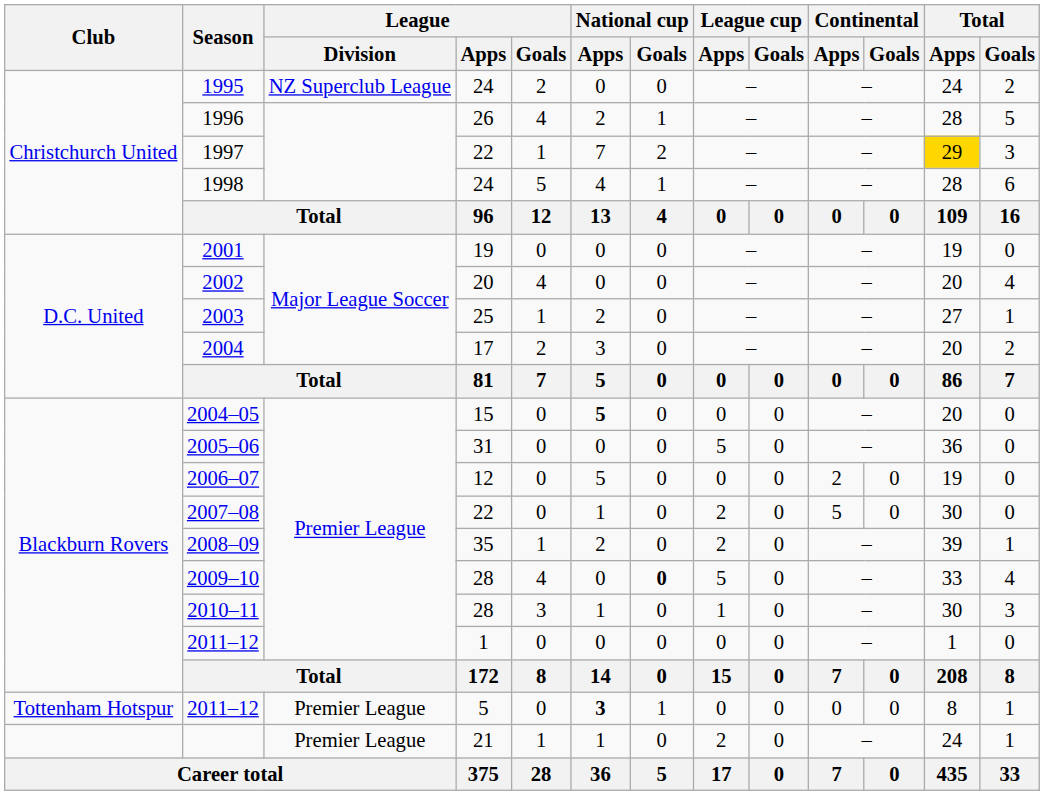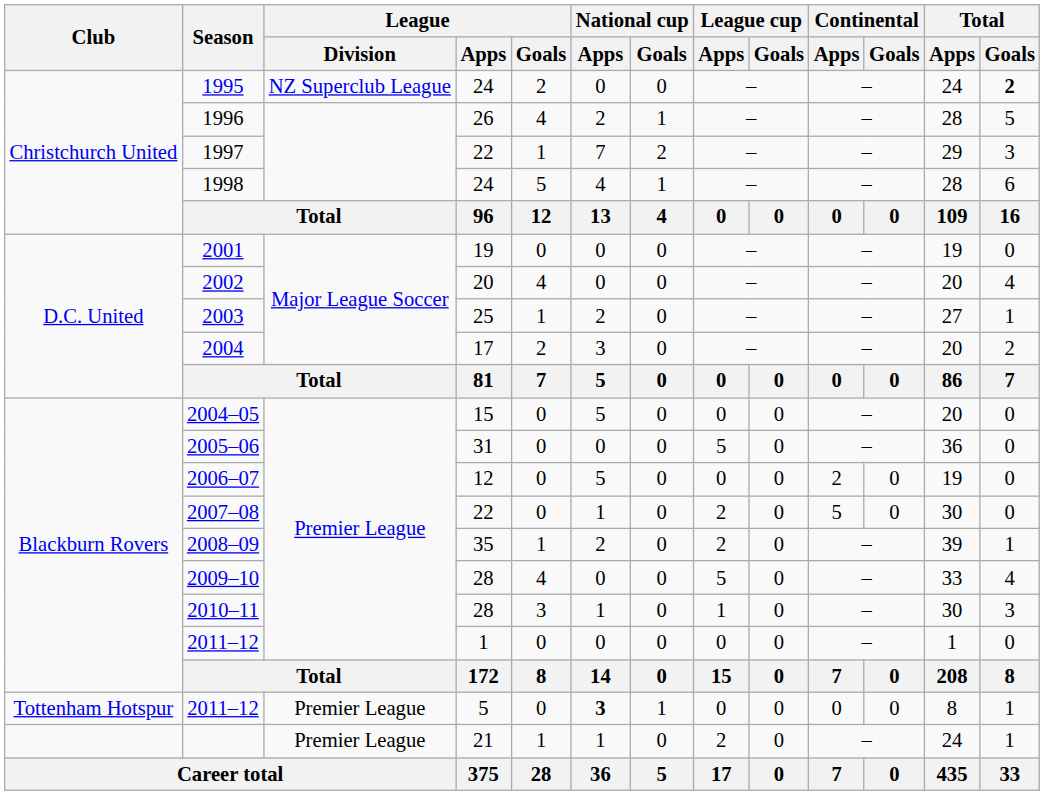(1010, 86) normal -> (1010, 86) bold
(952, 151) gold background -> (952, 151) no background
(600, 413) bold -> (600, 413) normal
(662, 577) bold -> (662, 577) normal
